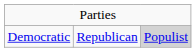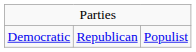(166, 36) lightgrey background -> (166, 36) no background
